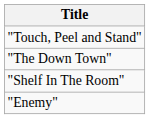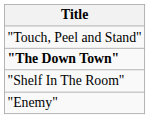(60, 59) normal -> (63, 59) bold
